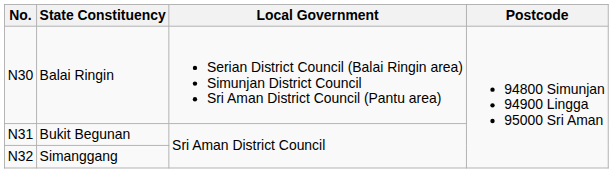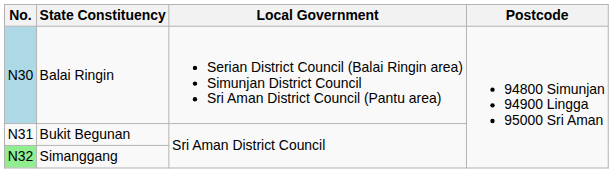(20, 75) no background -> (20, 75) lightblue background
(20, 156) no background -> (20, 156) lightgreen background
